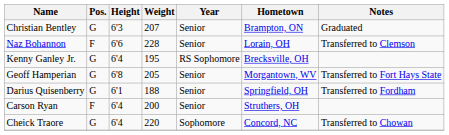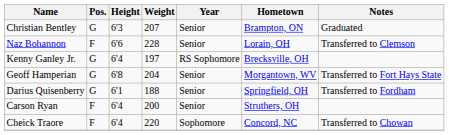(152, 59) 195 -> (152, 59) 197
(152, 75) 205 -> (152, 75) 204
(93, 122) G -> (92, 122) F
